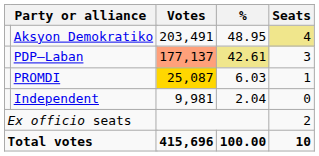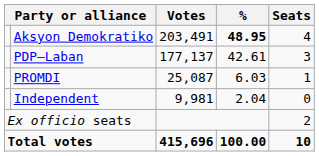(247, 36) normal -> (247, 36) bold
(307, 36) khaki background -> (307, 36) no background
(186, 57) lightsalmon background -> (186, 57) no background
(247, 57) khaki background -> (247, 57) no background
(190, 78) gold background -> (190, 78) no background
